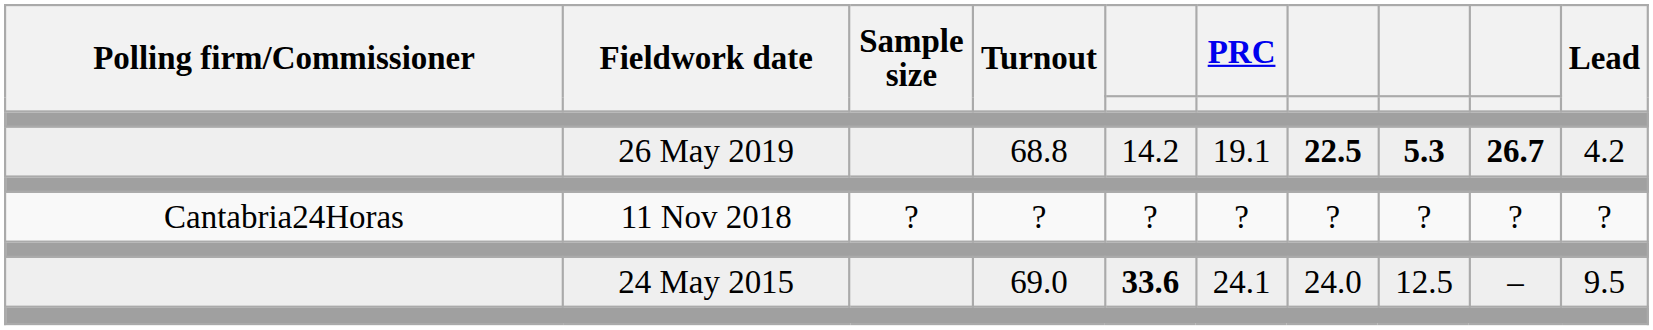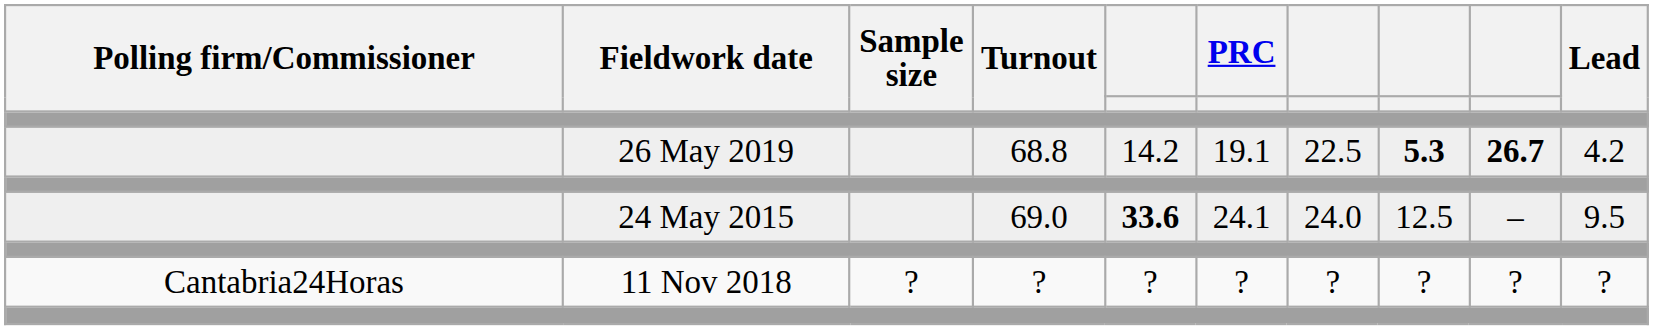(1333, 151) bold -> (1333, 151) normal
rows swapped: (706, 216) <-> (706, 282)
